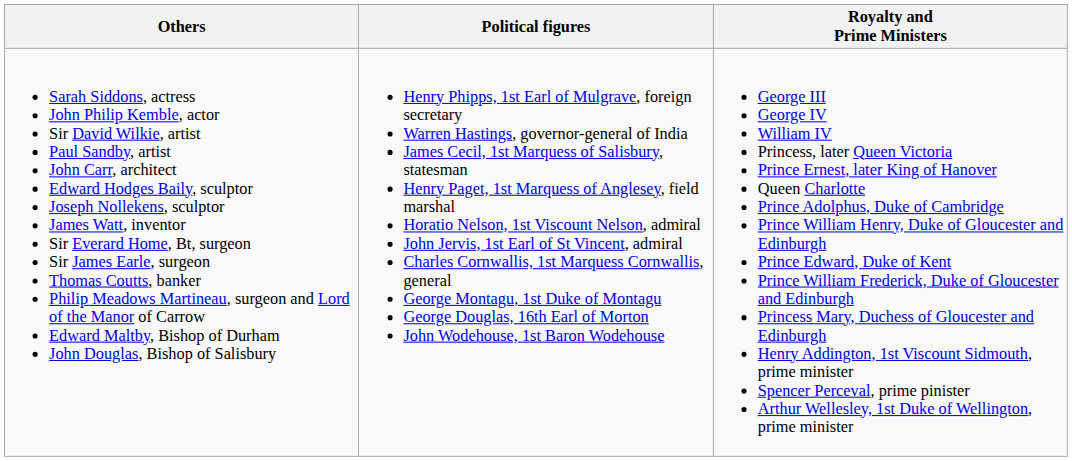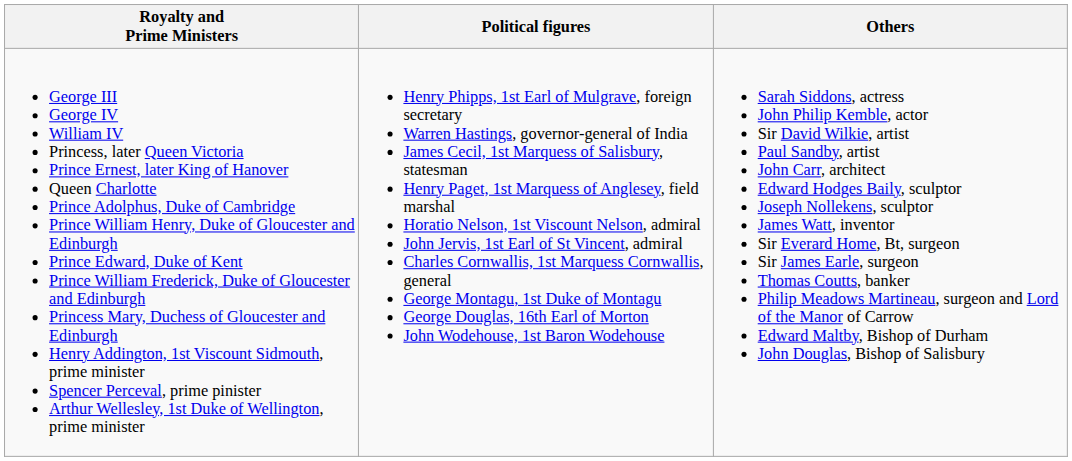columns swapped: (890, 26) <-> (182, 26)
